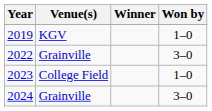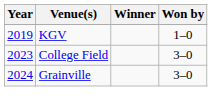- row: (20, 55)
(183, 75) 1–0 -> (183, 55) 3–0
